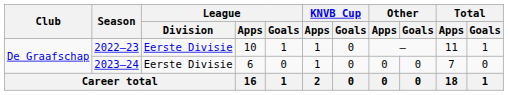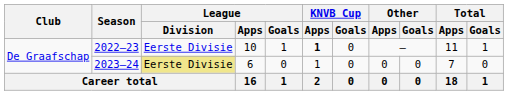(317, 47) normal -> (317, 47) bold
(188, 64) no background -> (188, 64) khaki background
